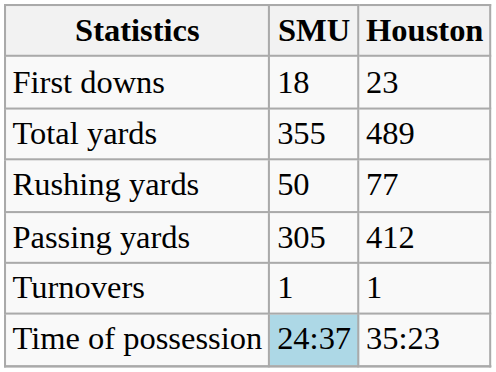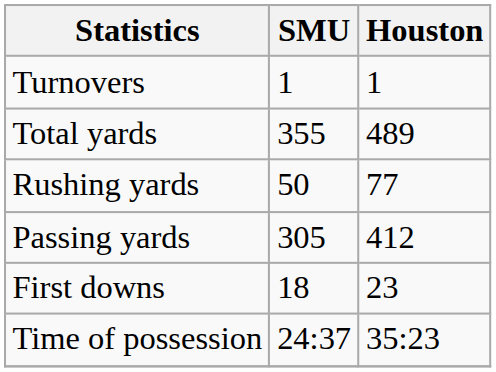rows swapped: (89, 81) <-> (79, 287)
(314, 339) lightblue background -> (314, 339) no background
